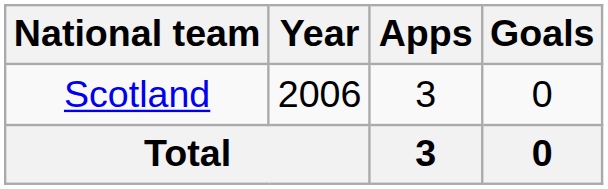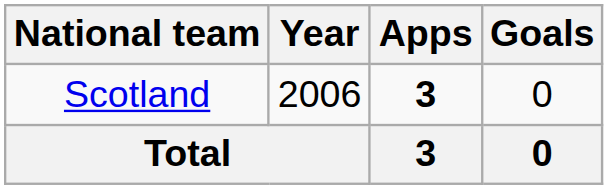(426, 93) normal -> (426, 93) bold
